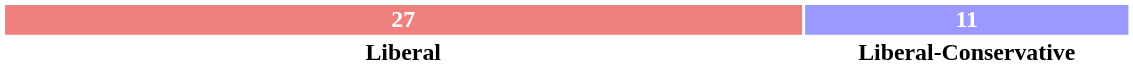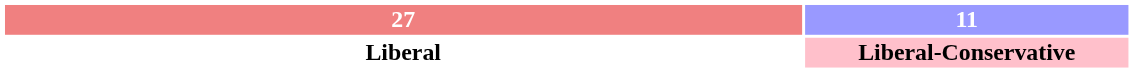(967, 52) no background -> (967, 52) pink background
